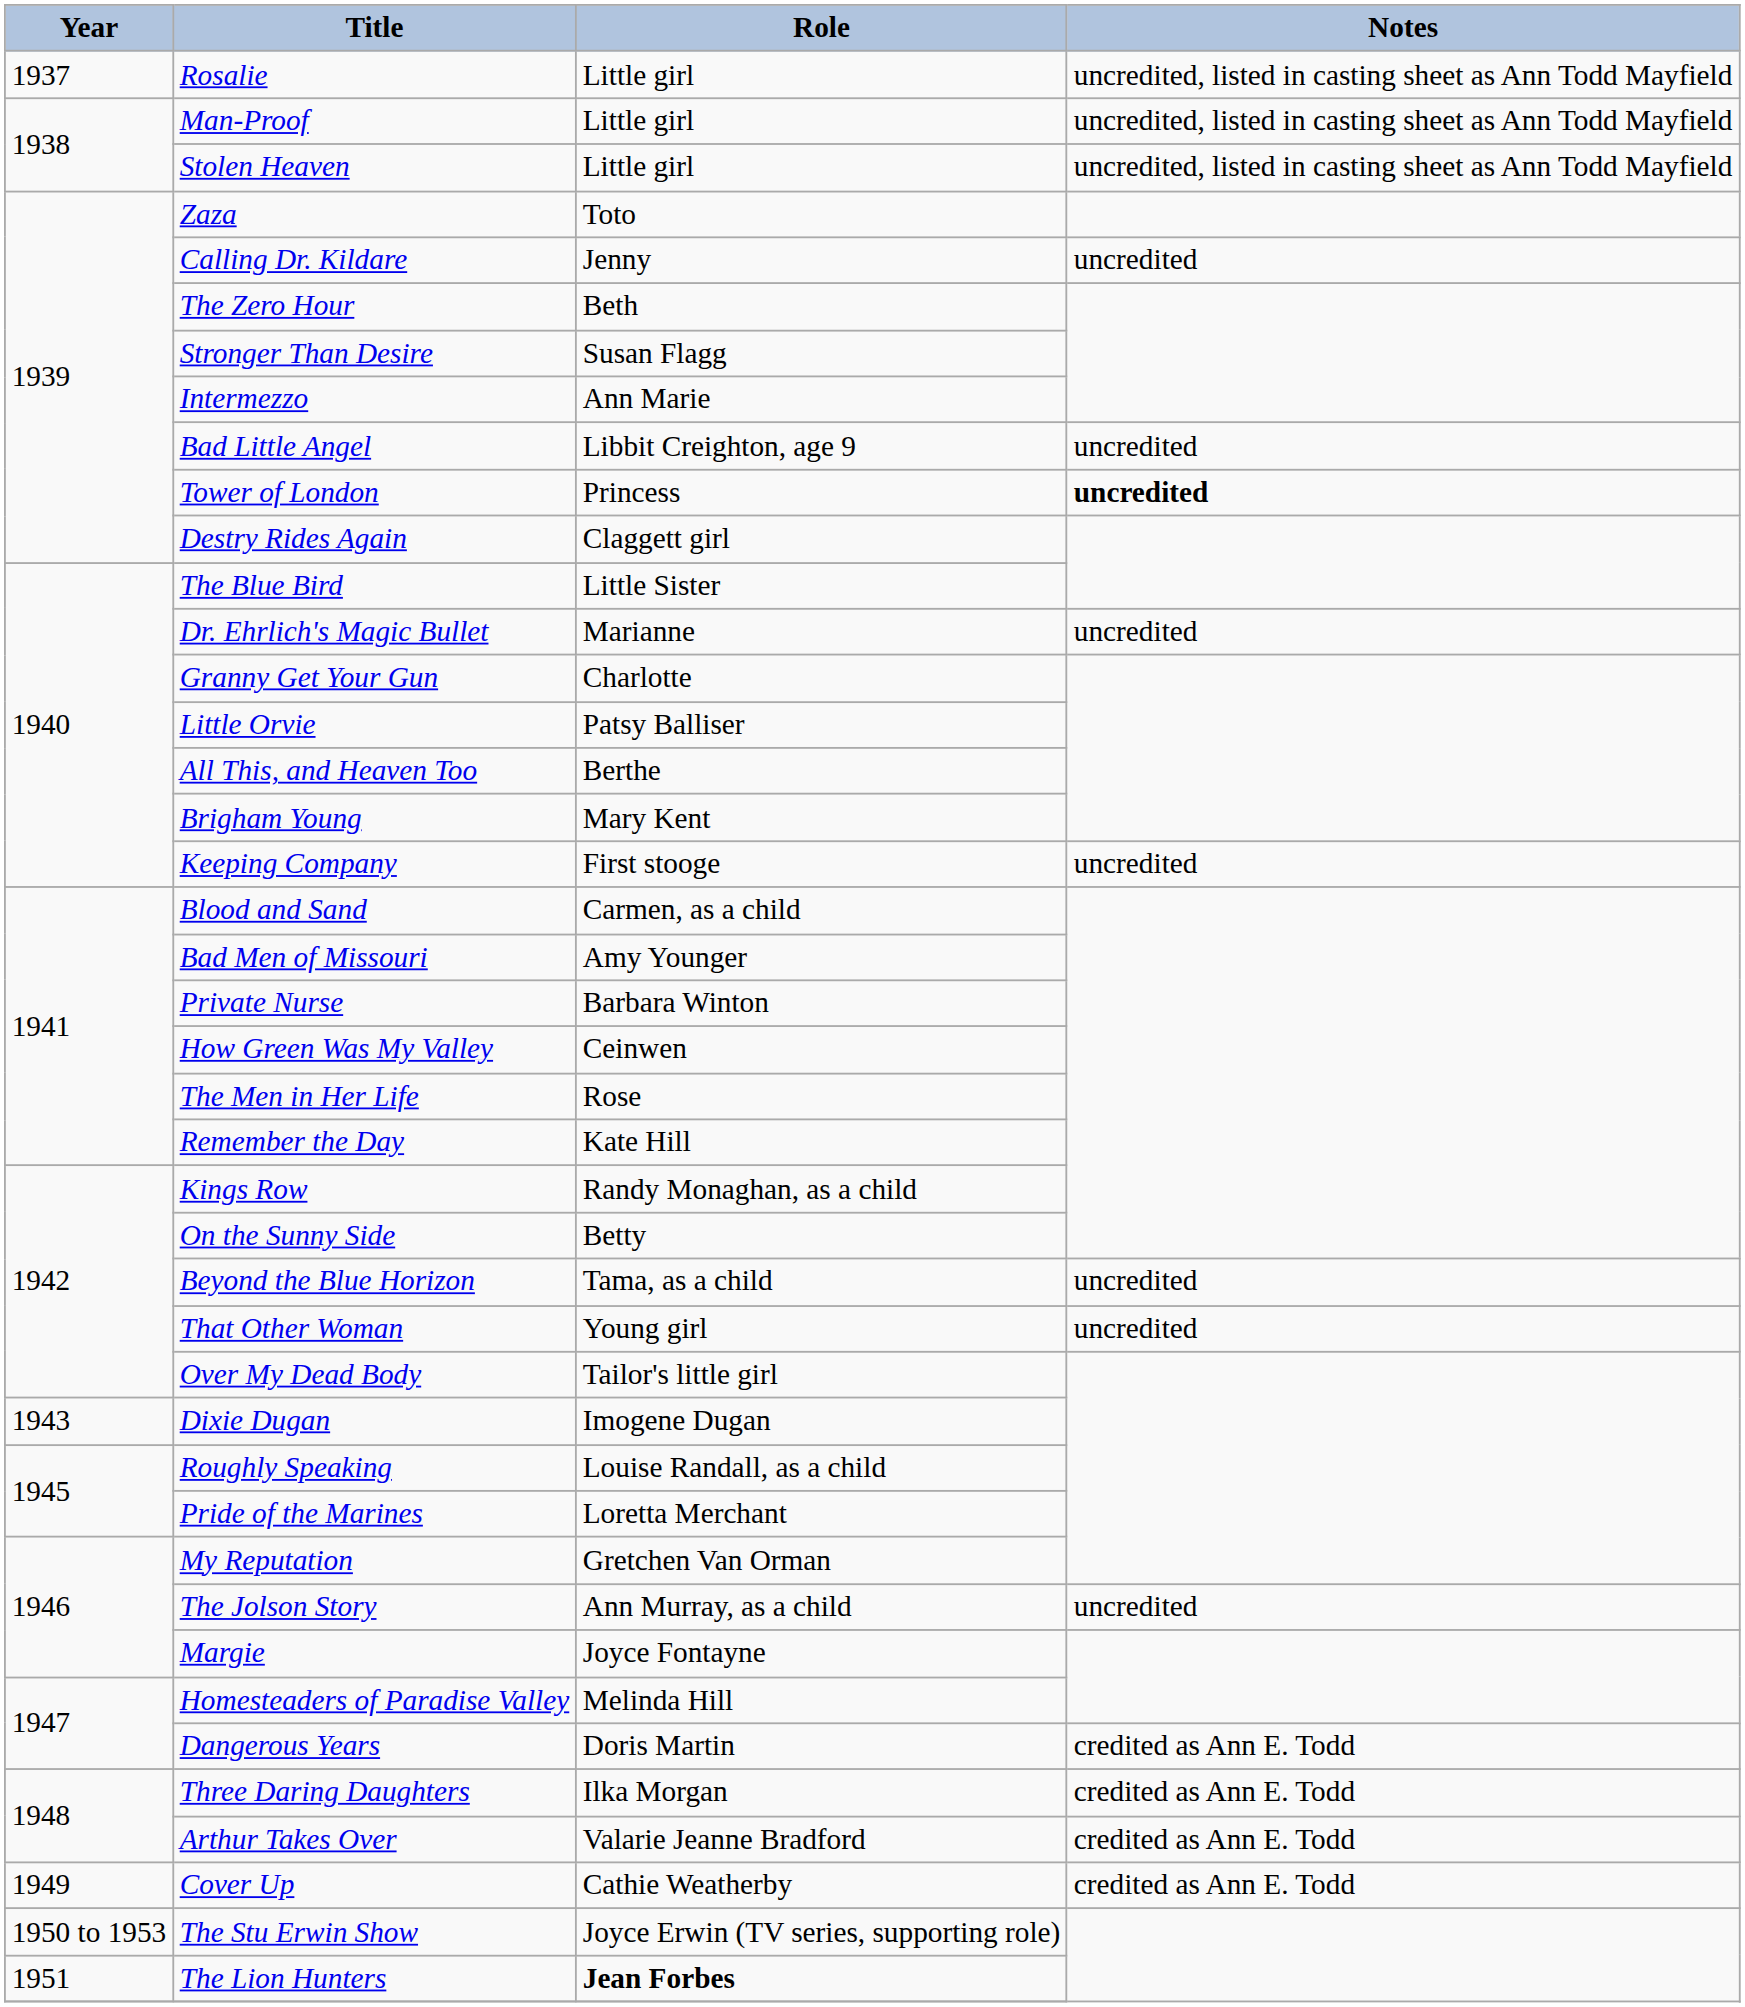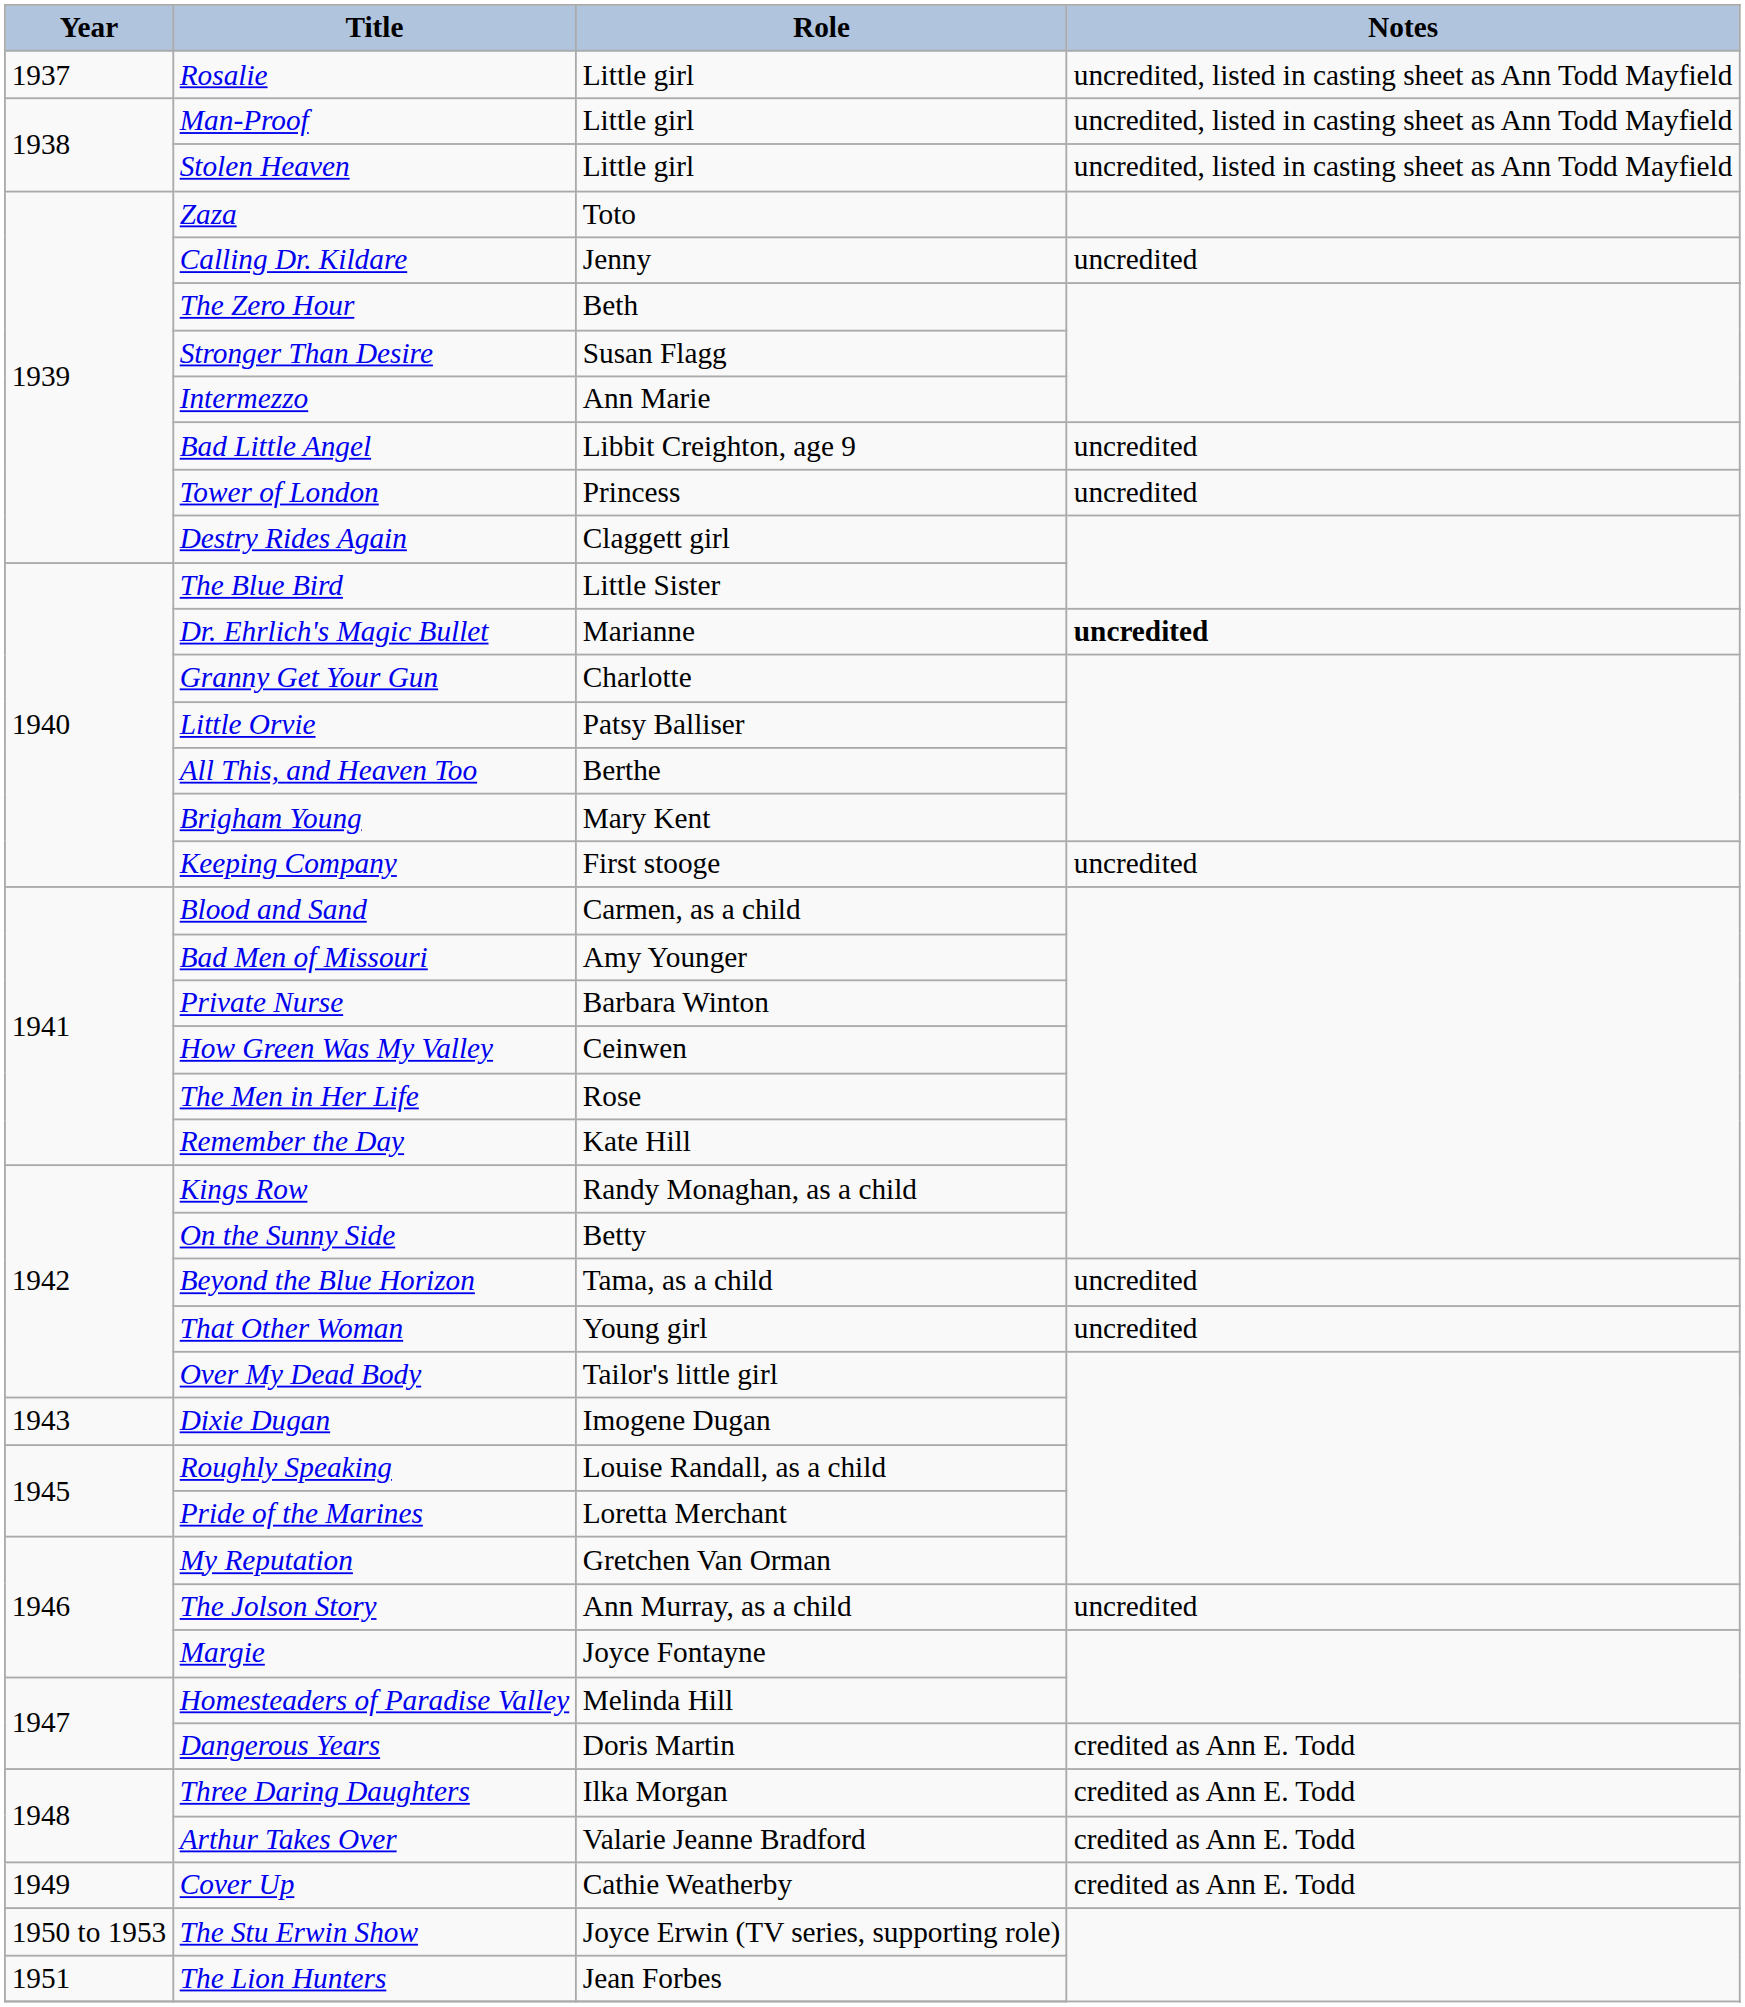(1141, 492) bold -> (1136, 492) normal
(1136, 631) normal -> (1141, 631) bold
(659, 1978) bold -> (652, 1978) normal
